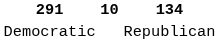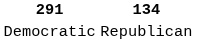- column: (110, 9)
